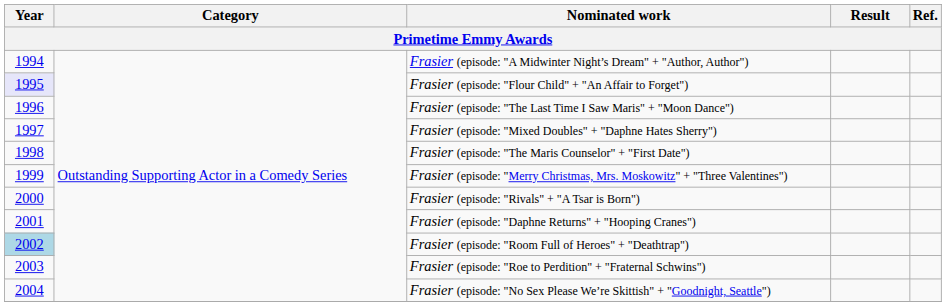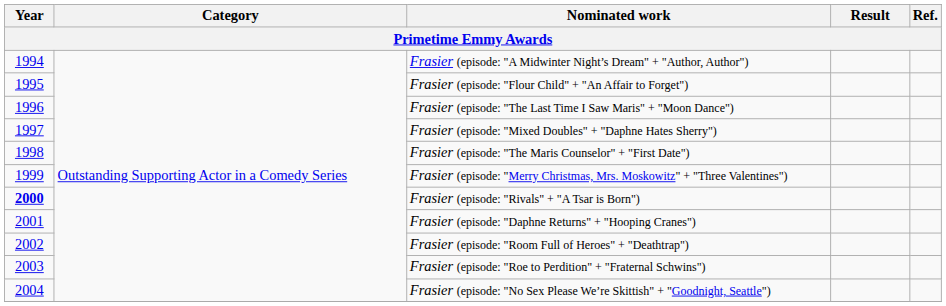(29, 84) lavender background -> (29, 84) no background
(29, 198) normal -> (29, 198) bold
(29, 244) lightblue background -> (29, 244) no background
